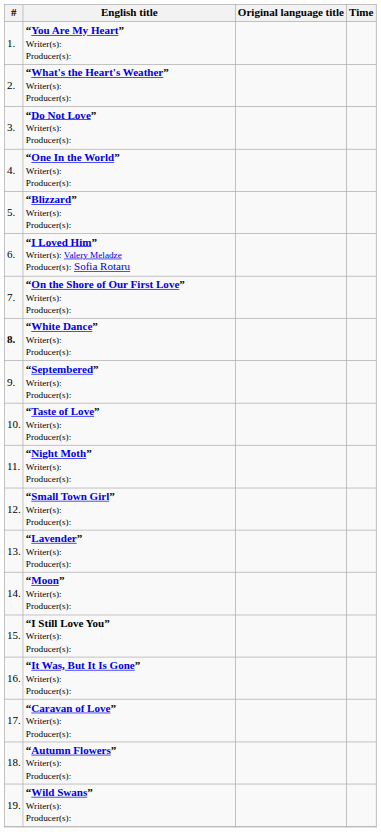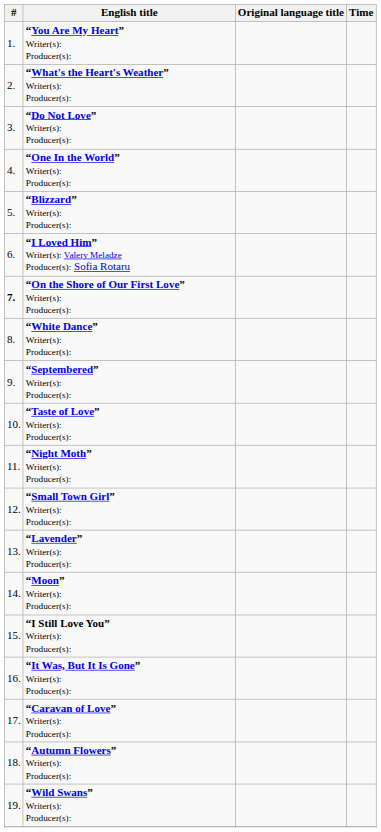(11, 297) normal -> (11, 297) bold
(11, 339) bold -> (11, 339) normal
